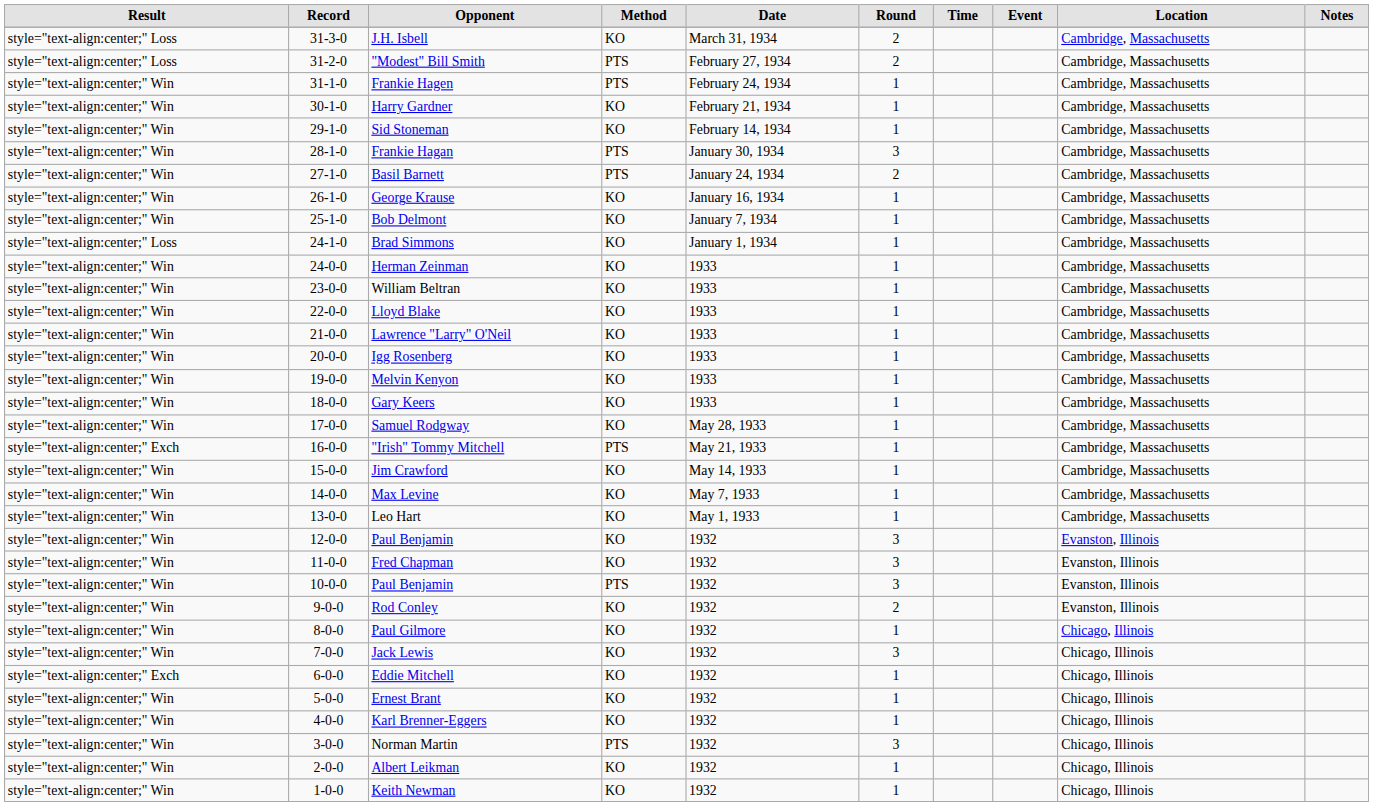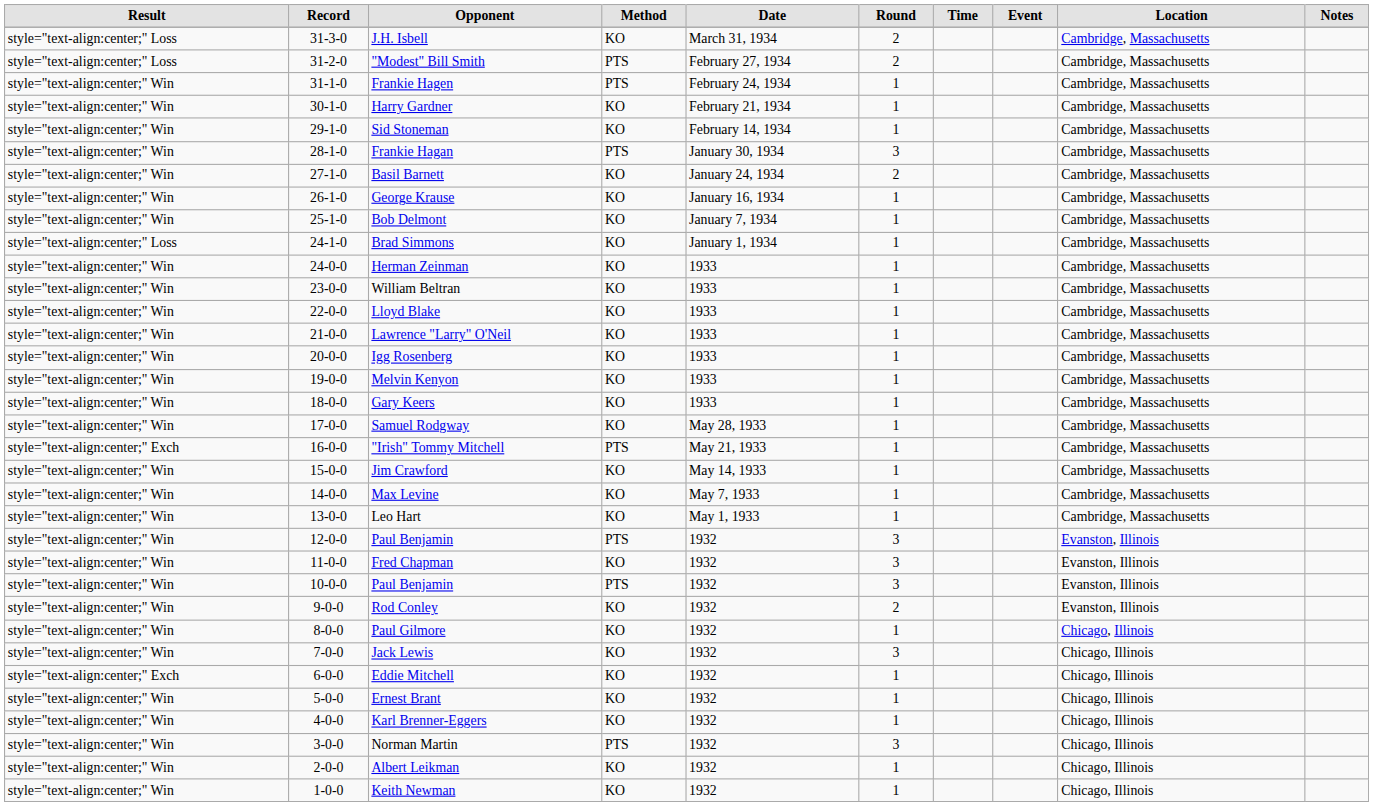(617, 175) PTS -> (615, 175) KO
(615, 539) KO -> (617, 539) PTS
